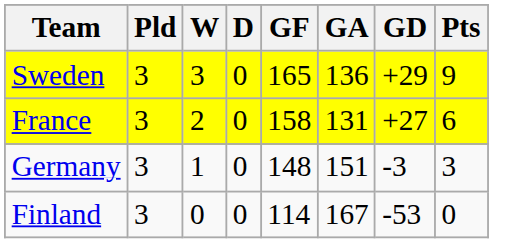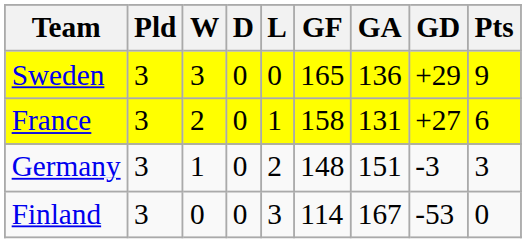+ column: (277, 27)
